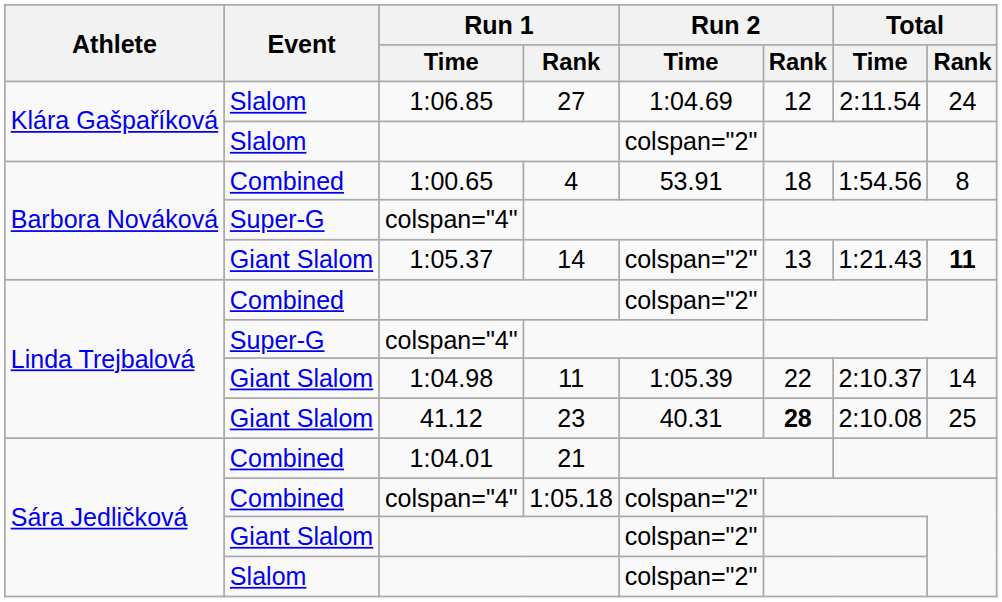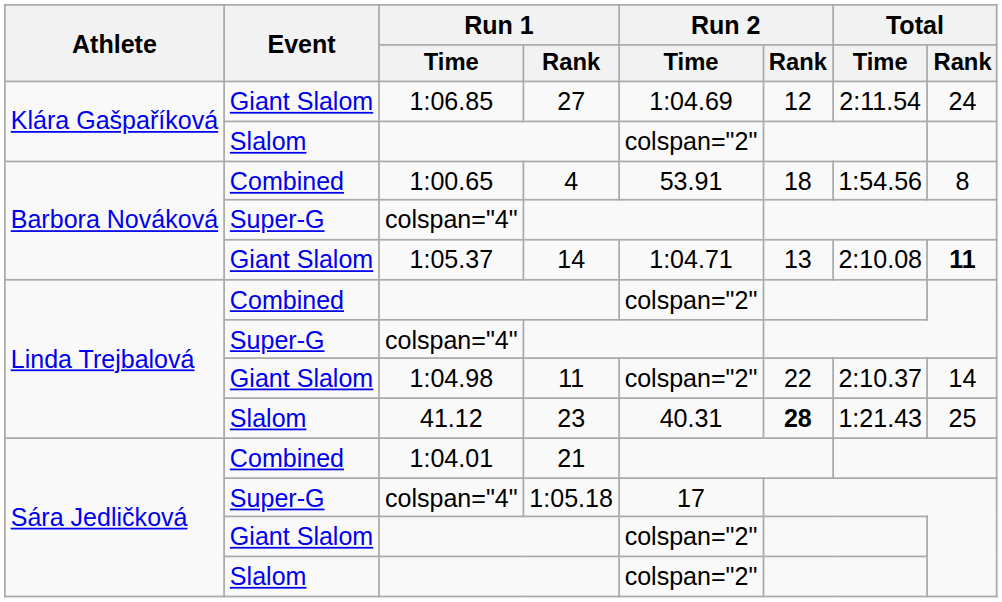(268, 102) Slalom -> (302, 102) Giant Slalom
(691, 260) colspan="2" -> (691, 260) 1:04.71
(880, 260) 1:21.43 -> (880, 260) 2:10.08
(691, 379) 1:05.39 -> (691, 379) colspan="2"
(302, 419) Giant Slalom -> (268, 419) Slalom
(880, 419) 2:10.08 -> (880, 419) 1:21.43
(287, 498) Combined -> (277, 498) Super-G
(691, 498) colspan="2" -> (691, 498) 17
